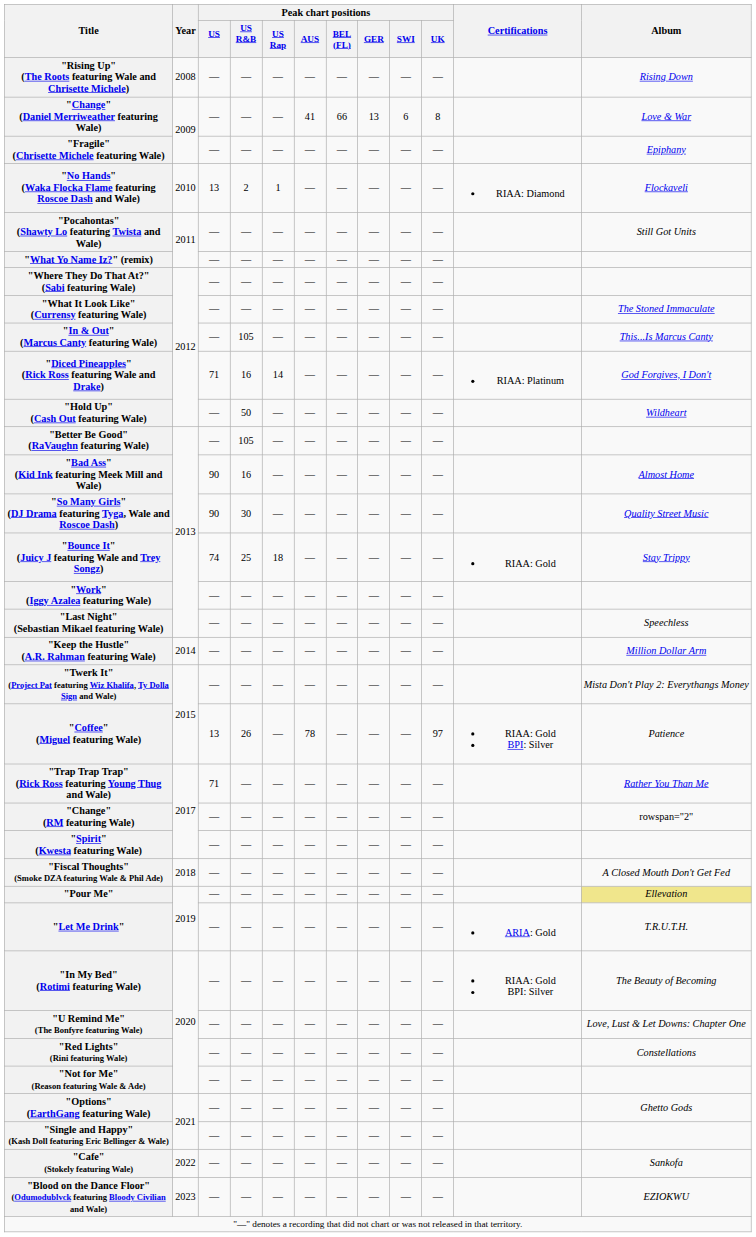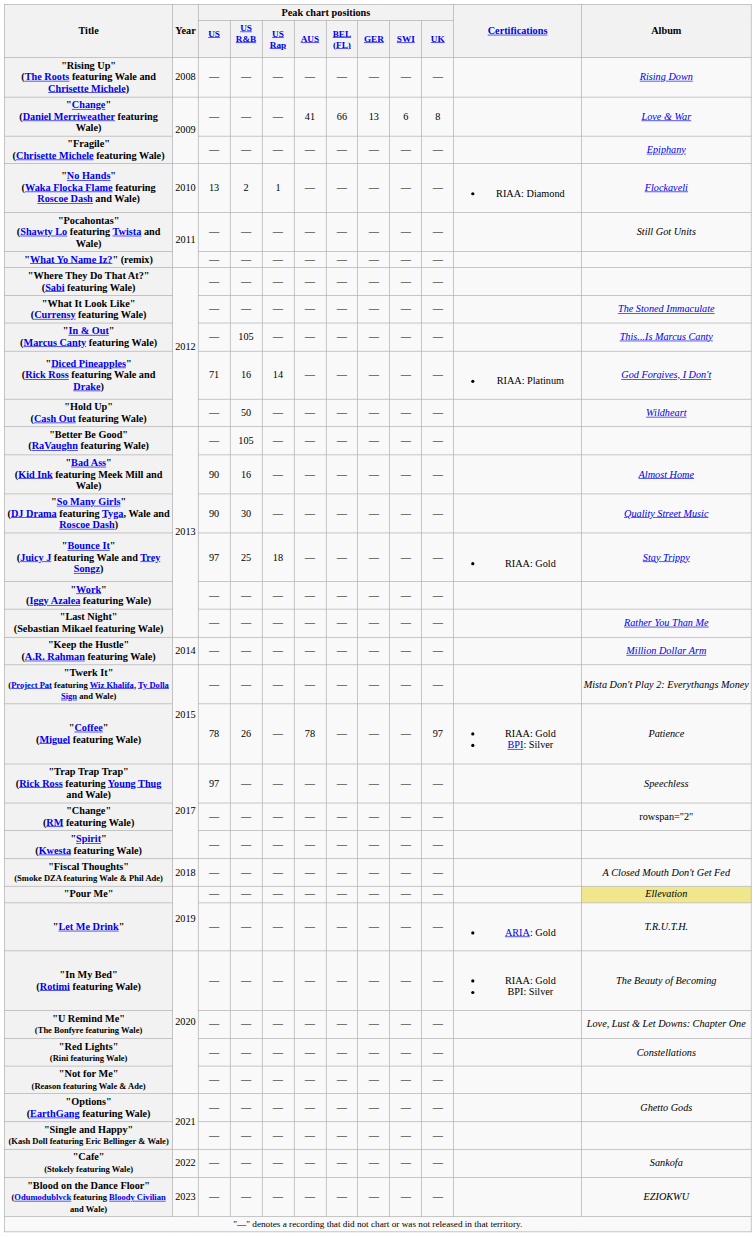(214, 557) 74 -> (214, 557) 97
(666, 623) Speechless -> (666, 623) Rather You Than Me
(214, 734) 13 -> (214, 734) 78
(214, 783) 71 -> (214, 783) 97
(666, 783) Rather You Than Me -> (666, 783) Speechless
